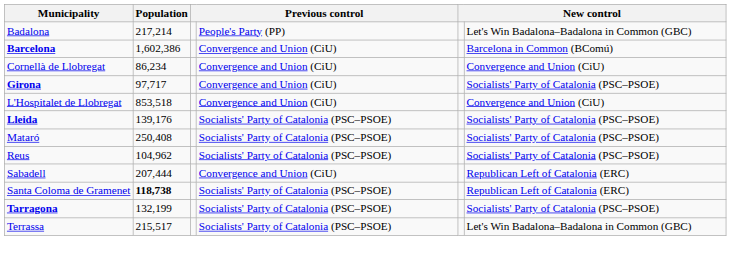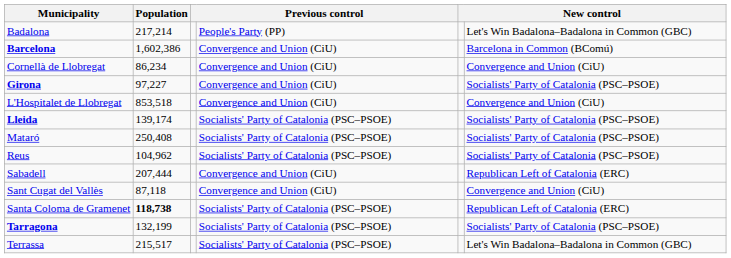(151, 84) 97,717 -> (151, 84) 97,227
(154, 119) 139,176 -> (154, 119) 139,174
+ row: (55, 191)
